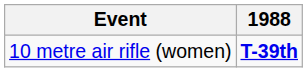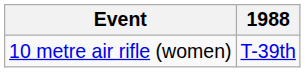(269, 50) bold -> (268, 50) normal
